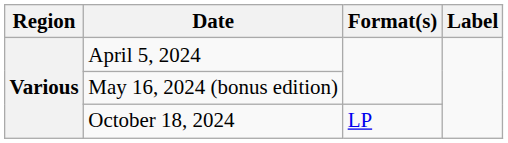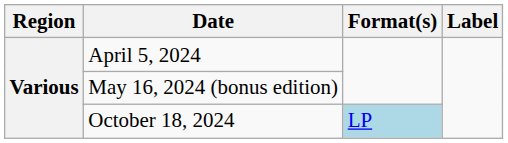(360, 120) no background -> (360, 120) lightblue background
